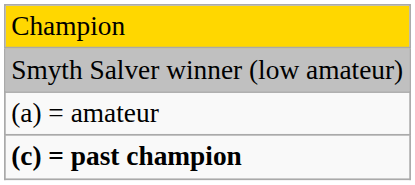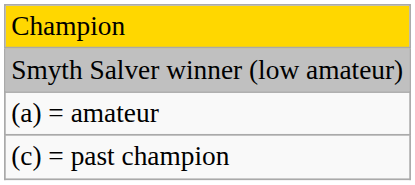(127, 156) bold -> (120, 156) normal
